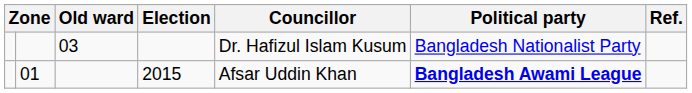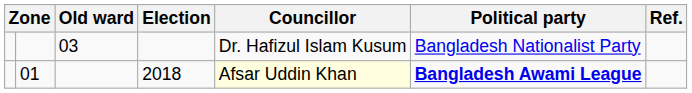(162, 74) 2015 -> (162, 74) 2018
(288, 74) no background -> (288, 74) lightyellow background
